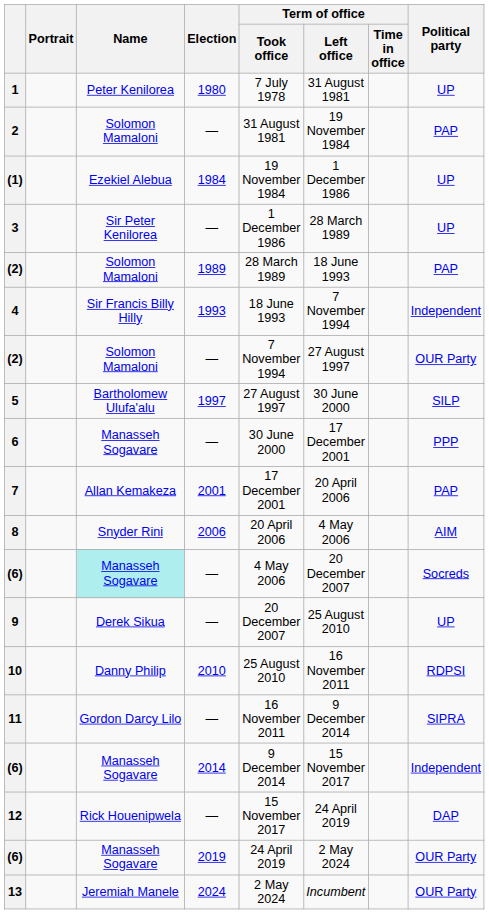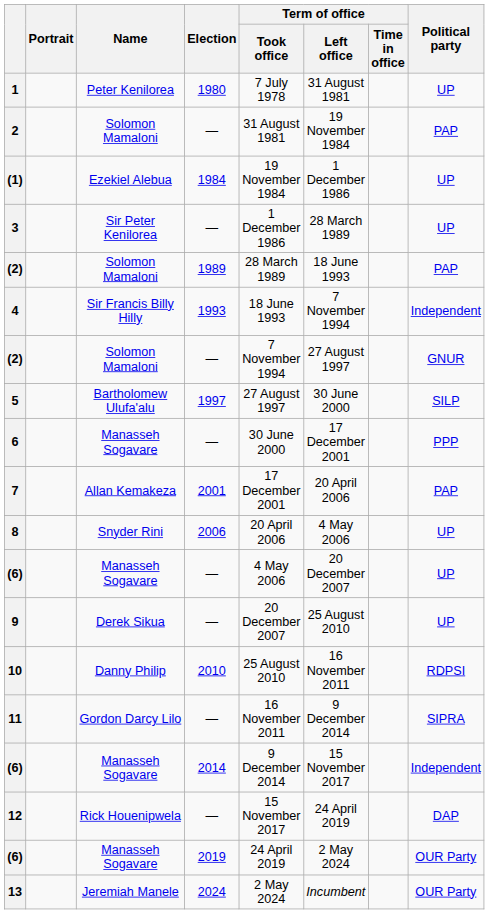(446, 359) OUR Party -> (446, 359) GNUR
(446, 532) AIM -> (446, 532) UP
(130, 573) paleturquoise background -> (130, 573) no background
(446, 573) Socreds -> (446, 573) UP
